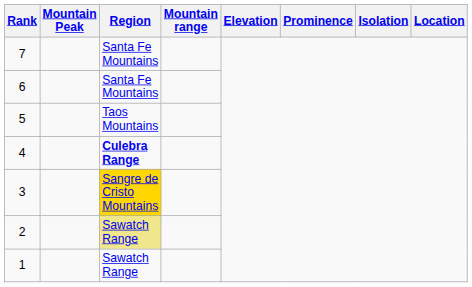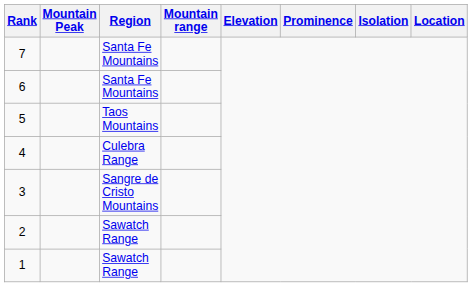(125, 152) bold -> (123, 152) normal
(130, 192) gold background -> (130, 192) no background
(125, 232) khaki background -> (125, 232) no background
